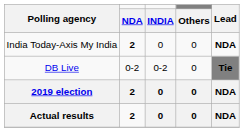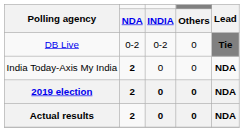rows swapped: (62, 68) <-> (62, 44)
